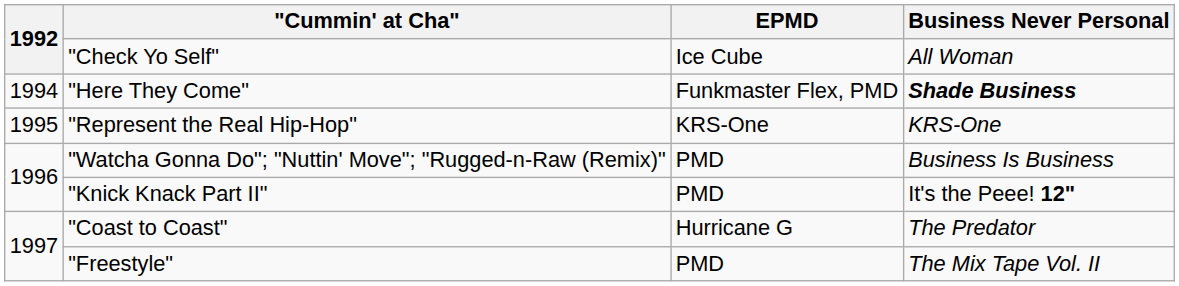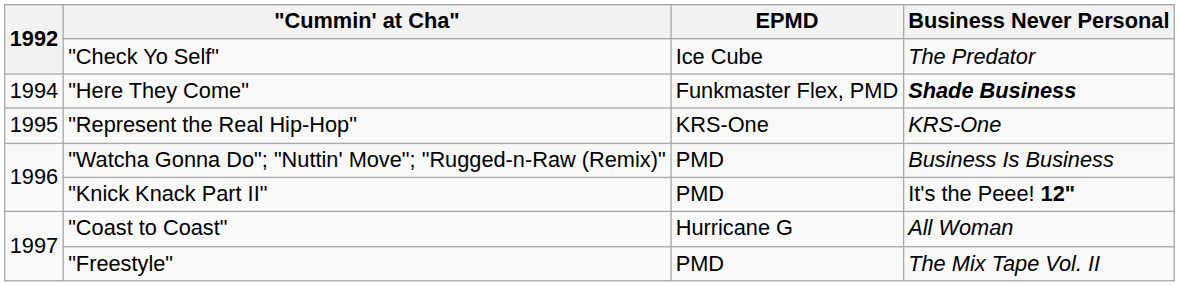(961, 56) All Woman -> (972, 56) The Predator
(972, 228) The Predator -> (961, 228) All Woman
